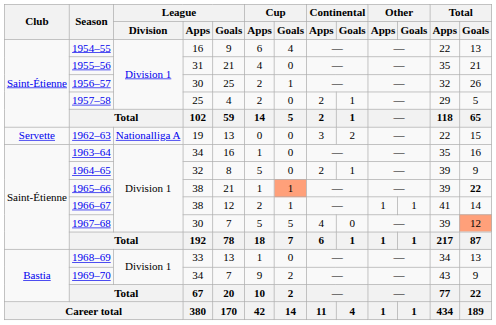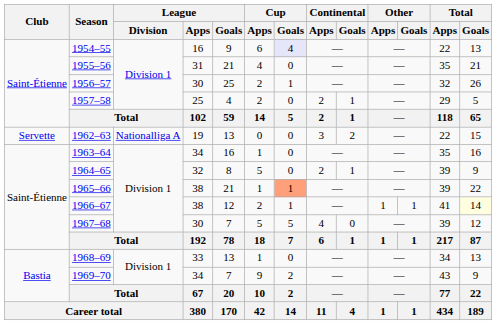(290, 48) no background -> (290, 48) lavender background
(476, 188) bold -> (476, 188) normal
(476, 205) no background -> (476, 205) lightyellow background
(476, 223) lightsalmon background -> (476, 223) no background
